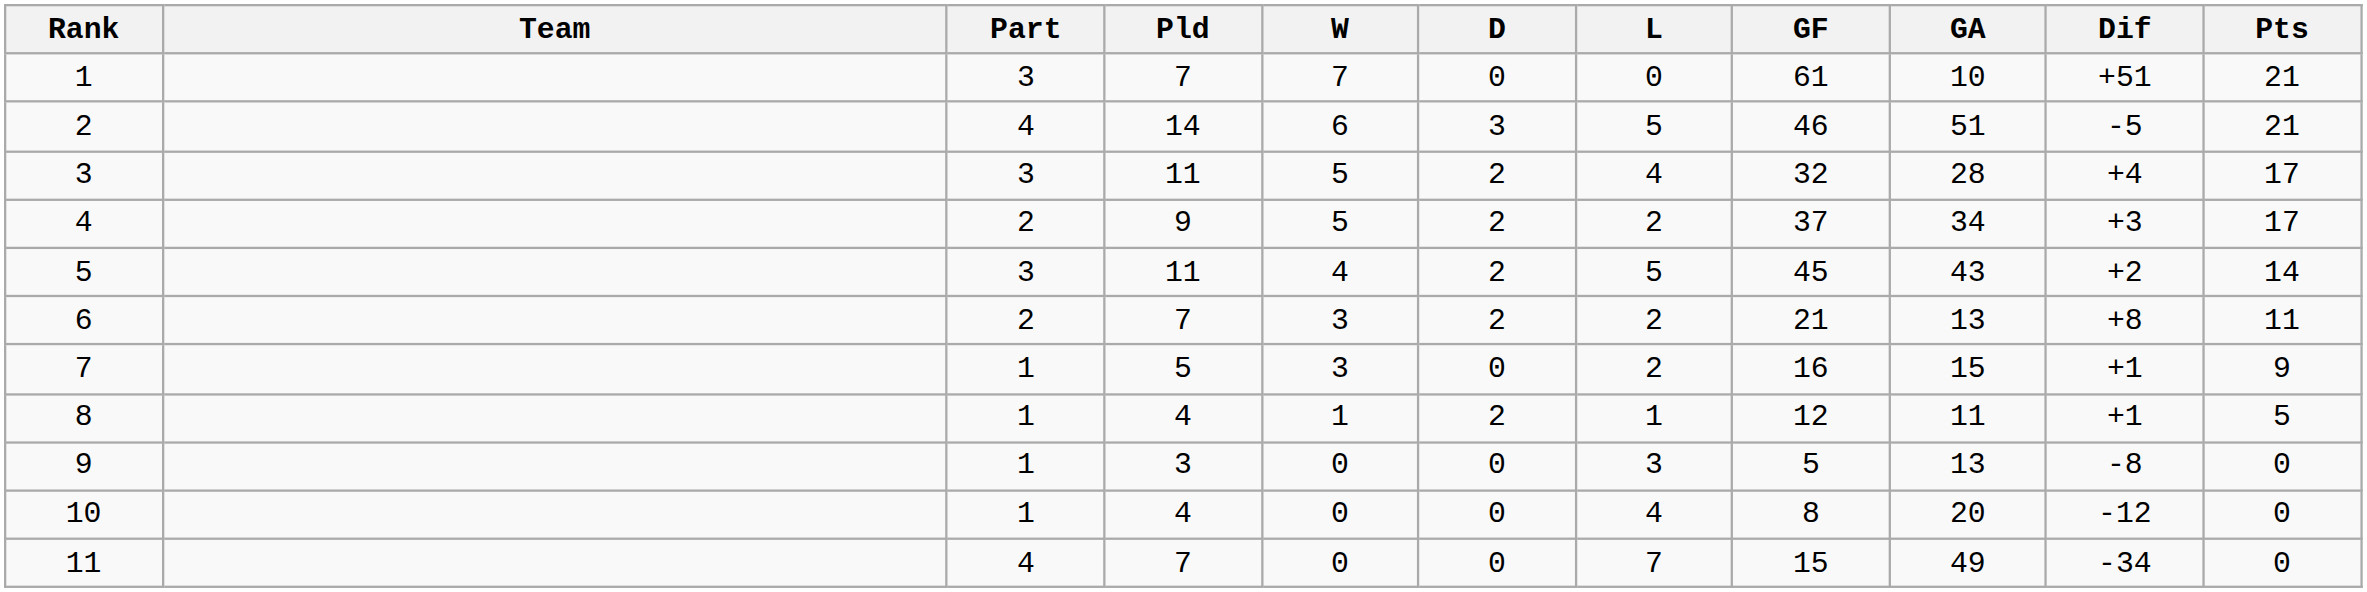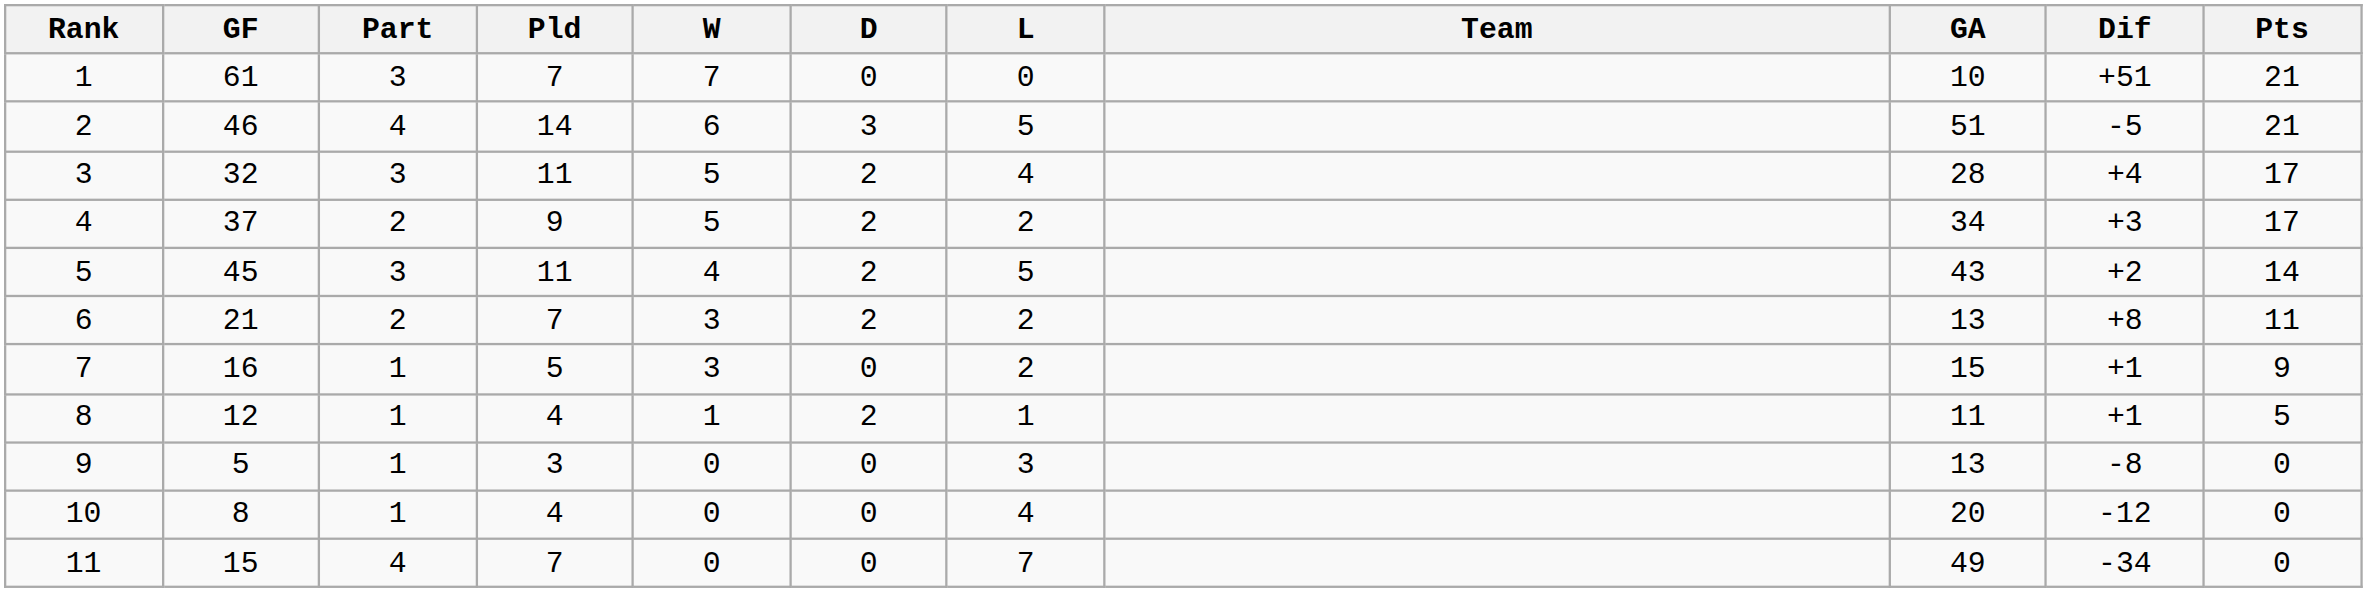columns swapped: (555, 29) <-> (1811, 29)
